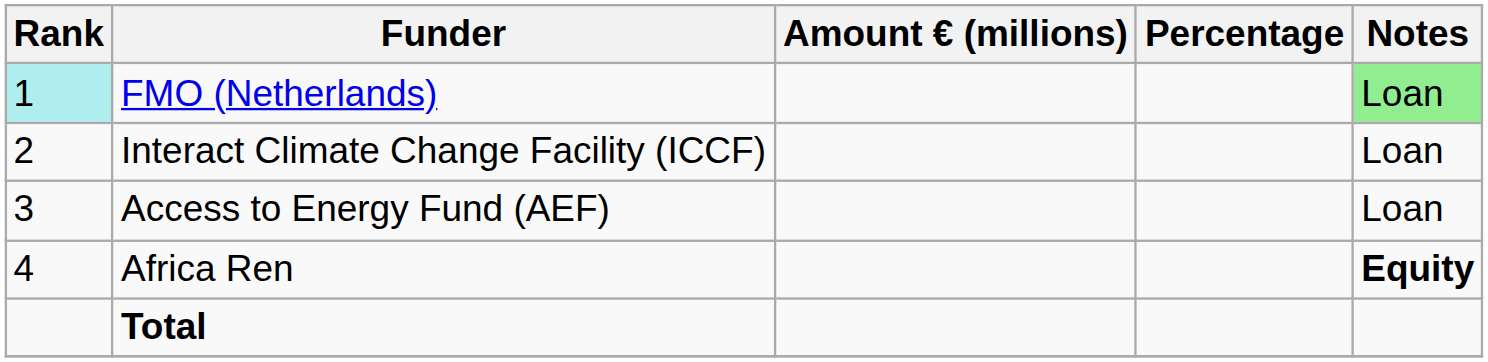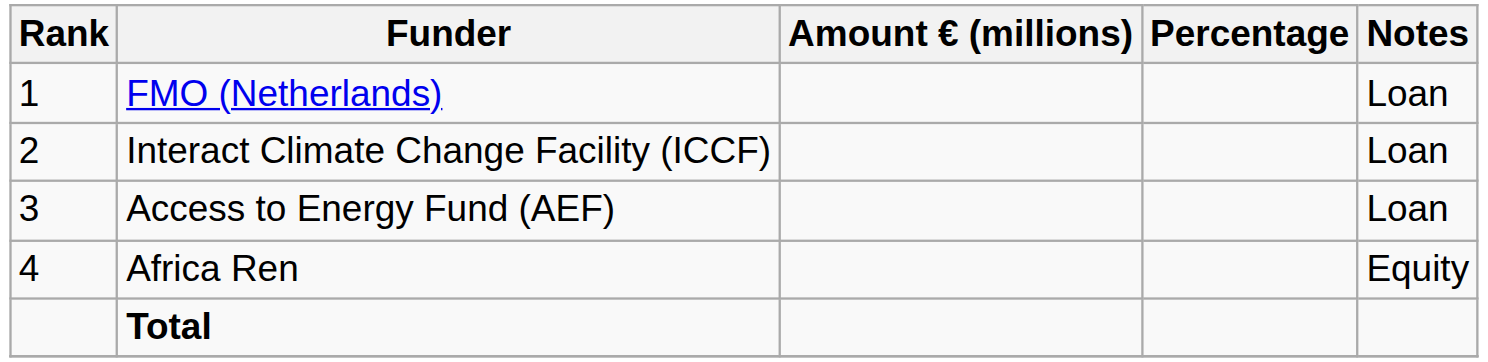(24, 92) paleturquoise background -> (29, 92) no background
(1402, 92) lightgreen background -> (1408, 92) no background
(1418, 268) bold -> (1418, 268) normal
